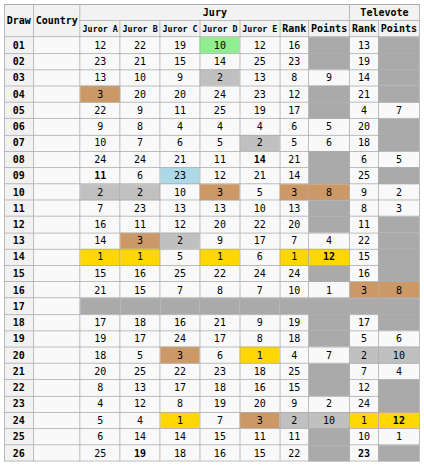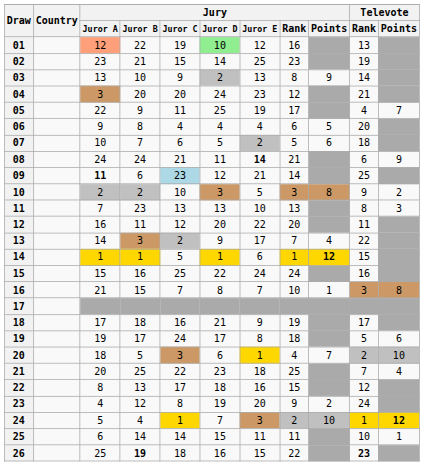(100, 45) no background -> (100, 45) lightsalmon background
(399, 159) 5 -> (399, 159) 9
